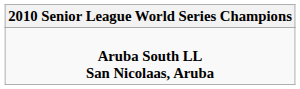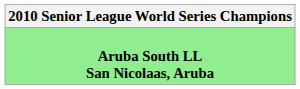(150, 64) no background -> (150, 64) lightgreen background
